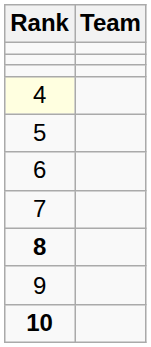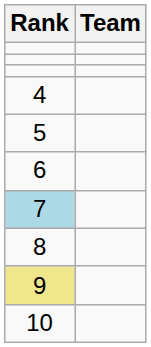(40, 94) lightyellow background -> (40, 94) no background
(40, 208) no background -> (40, 208) lightblue background
(40, 247) bold -> (40, 247) normal
(40, 285) no background -> (40, 285) khaki background
(40, 323) bold -> (40, 323) normal
